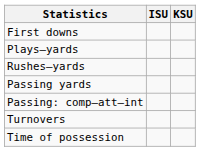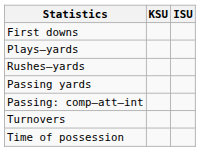columns swapped: (158, 14) <-> (183, 14)
